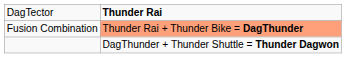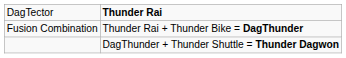(203, 28) lightsalmon background -> (203, 28) no background
